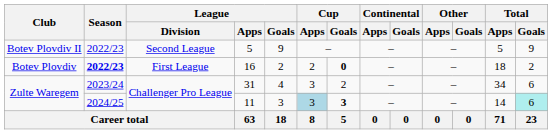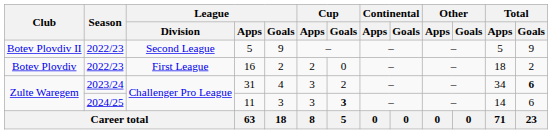(105, 66) bold -> (105, 66) normal
(343, 66) bold -> (343, 66) normal
(531, 84) normal -> (531, 84) bold
(312, 102) lightblue background -> (312, 102) no background
(531, 102) paleturquoise background -> (531, 102) no background
